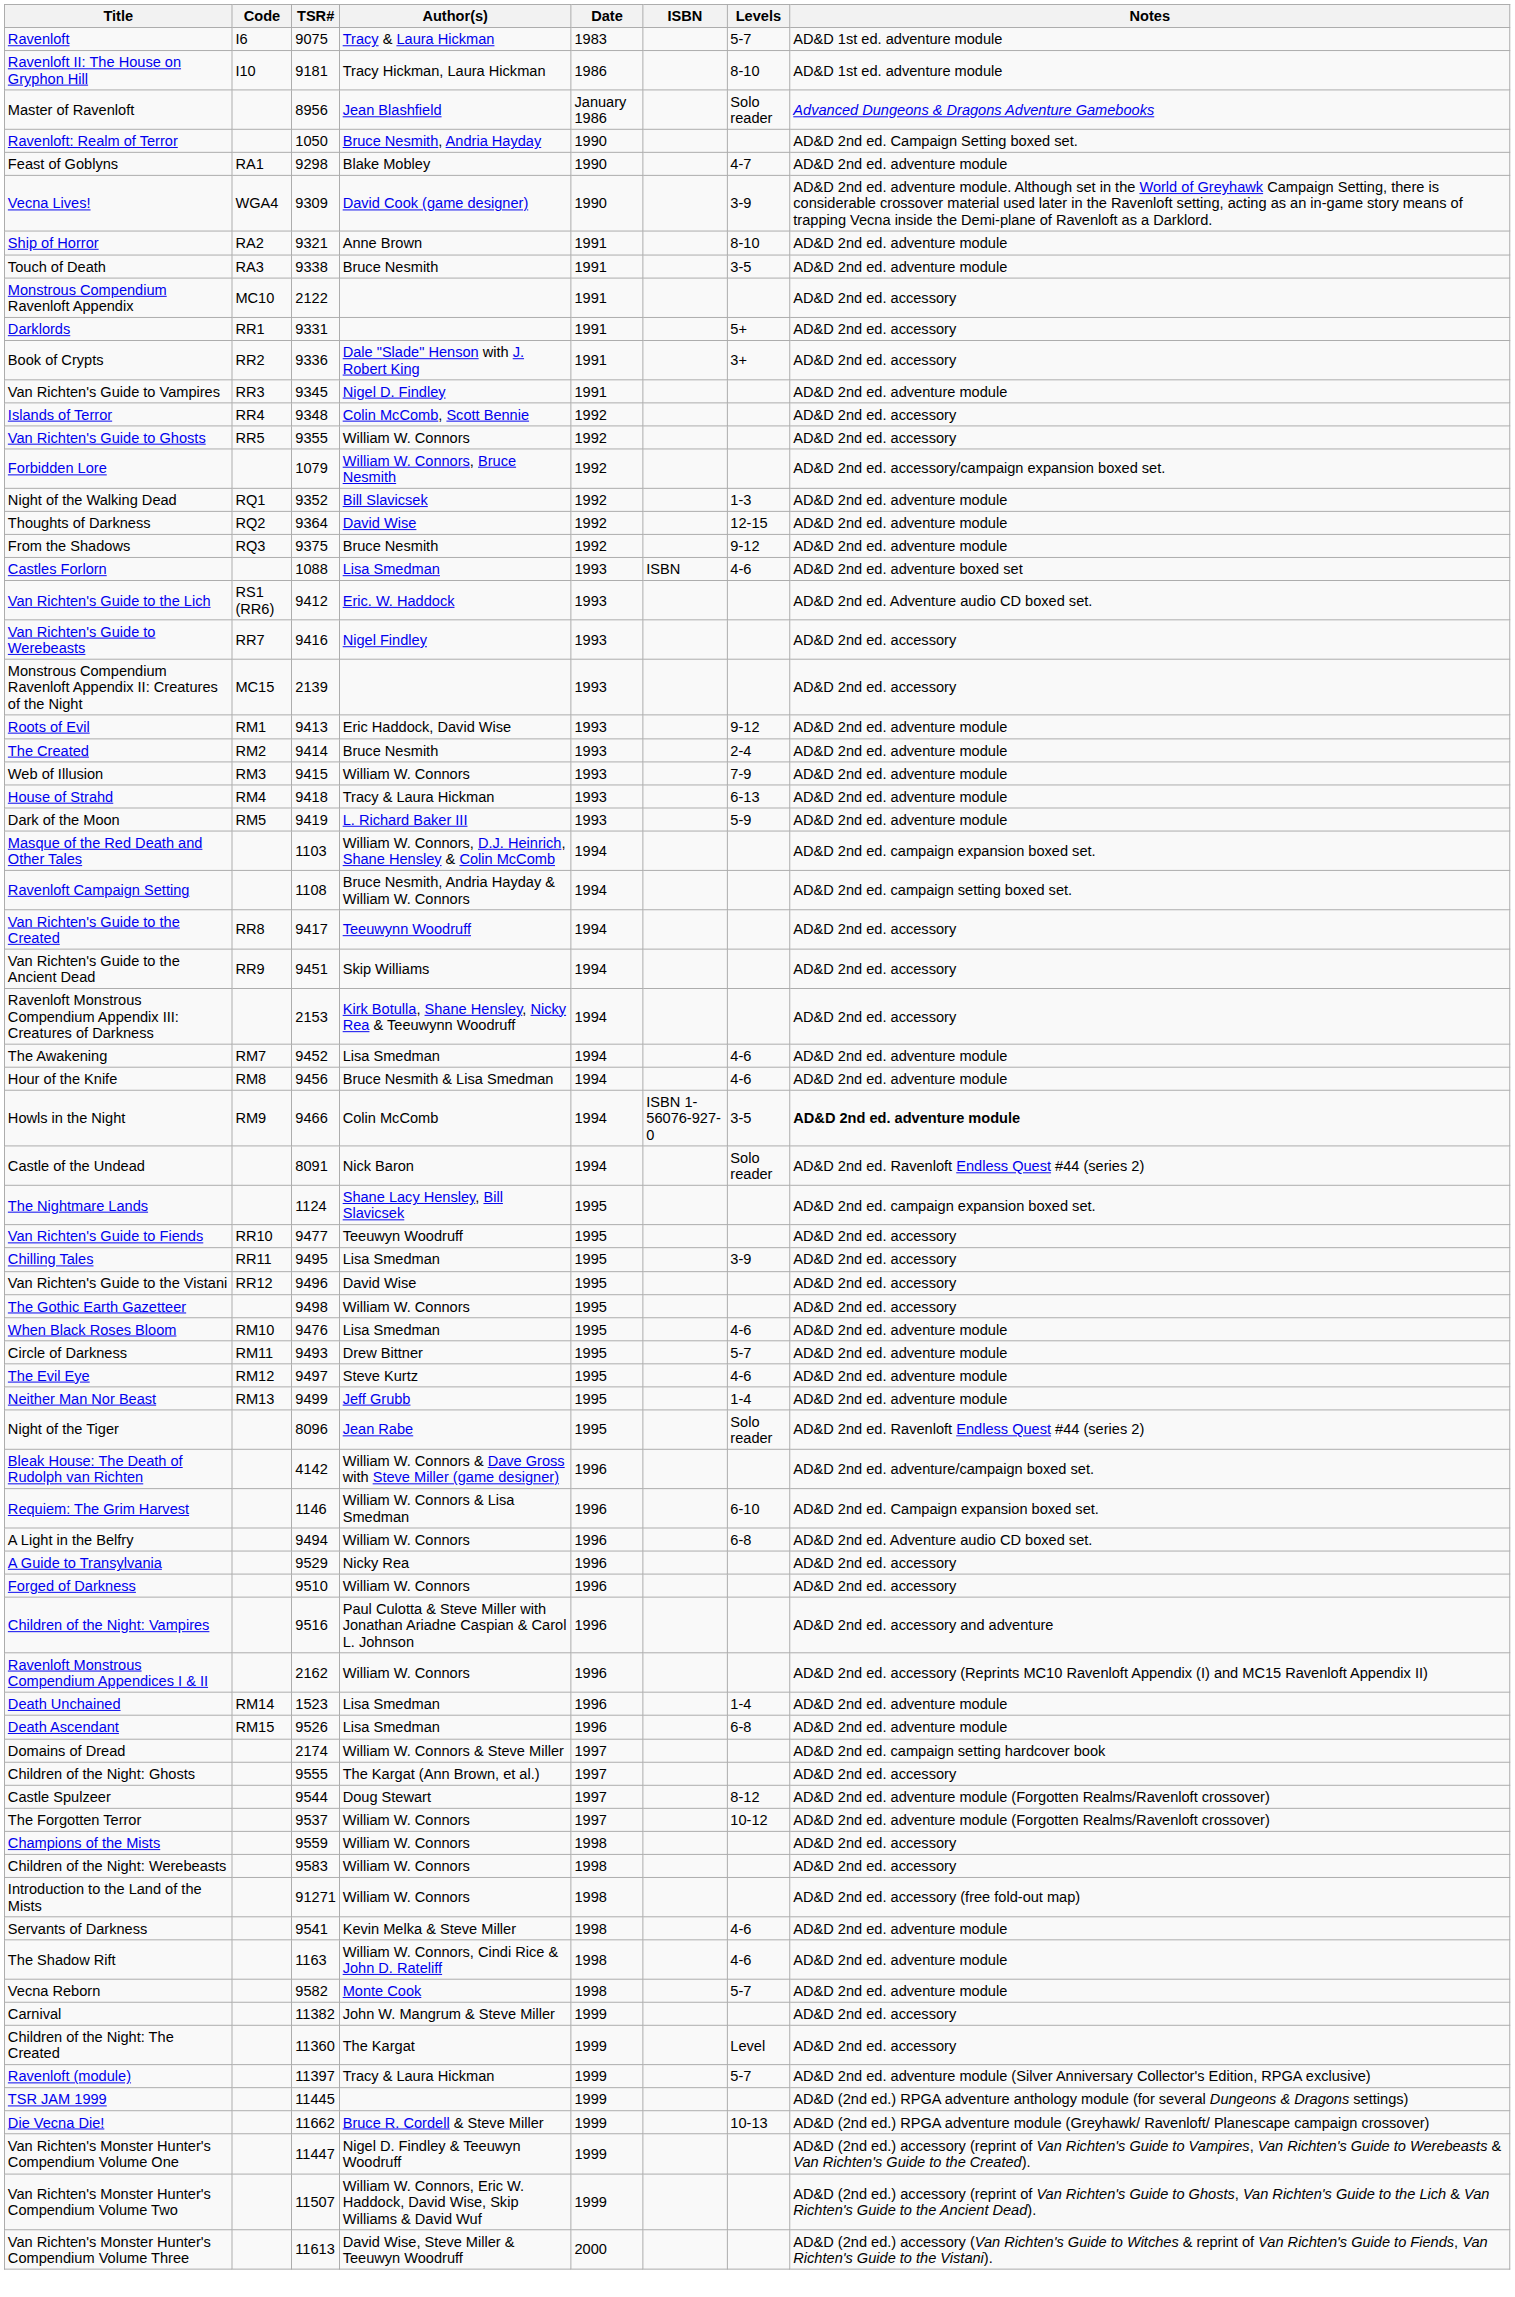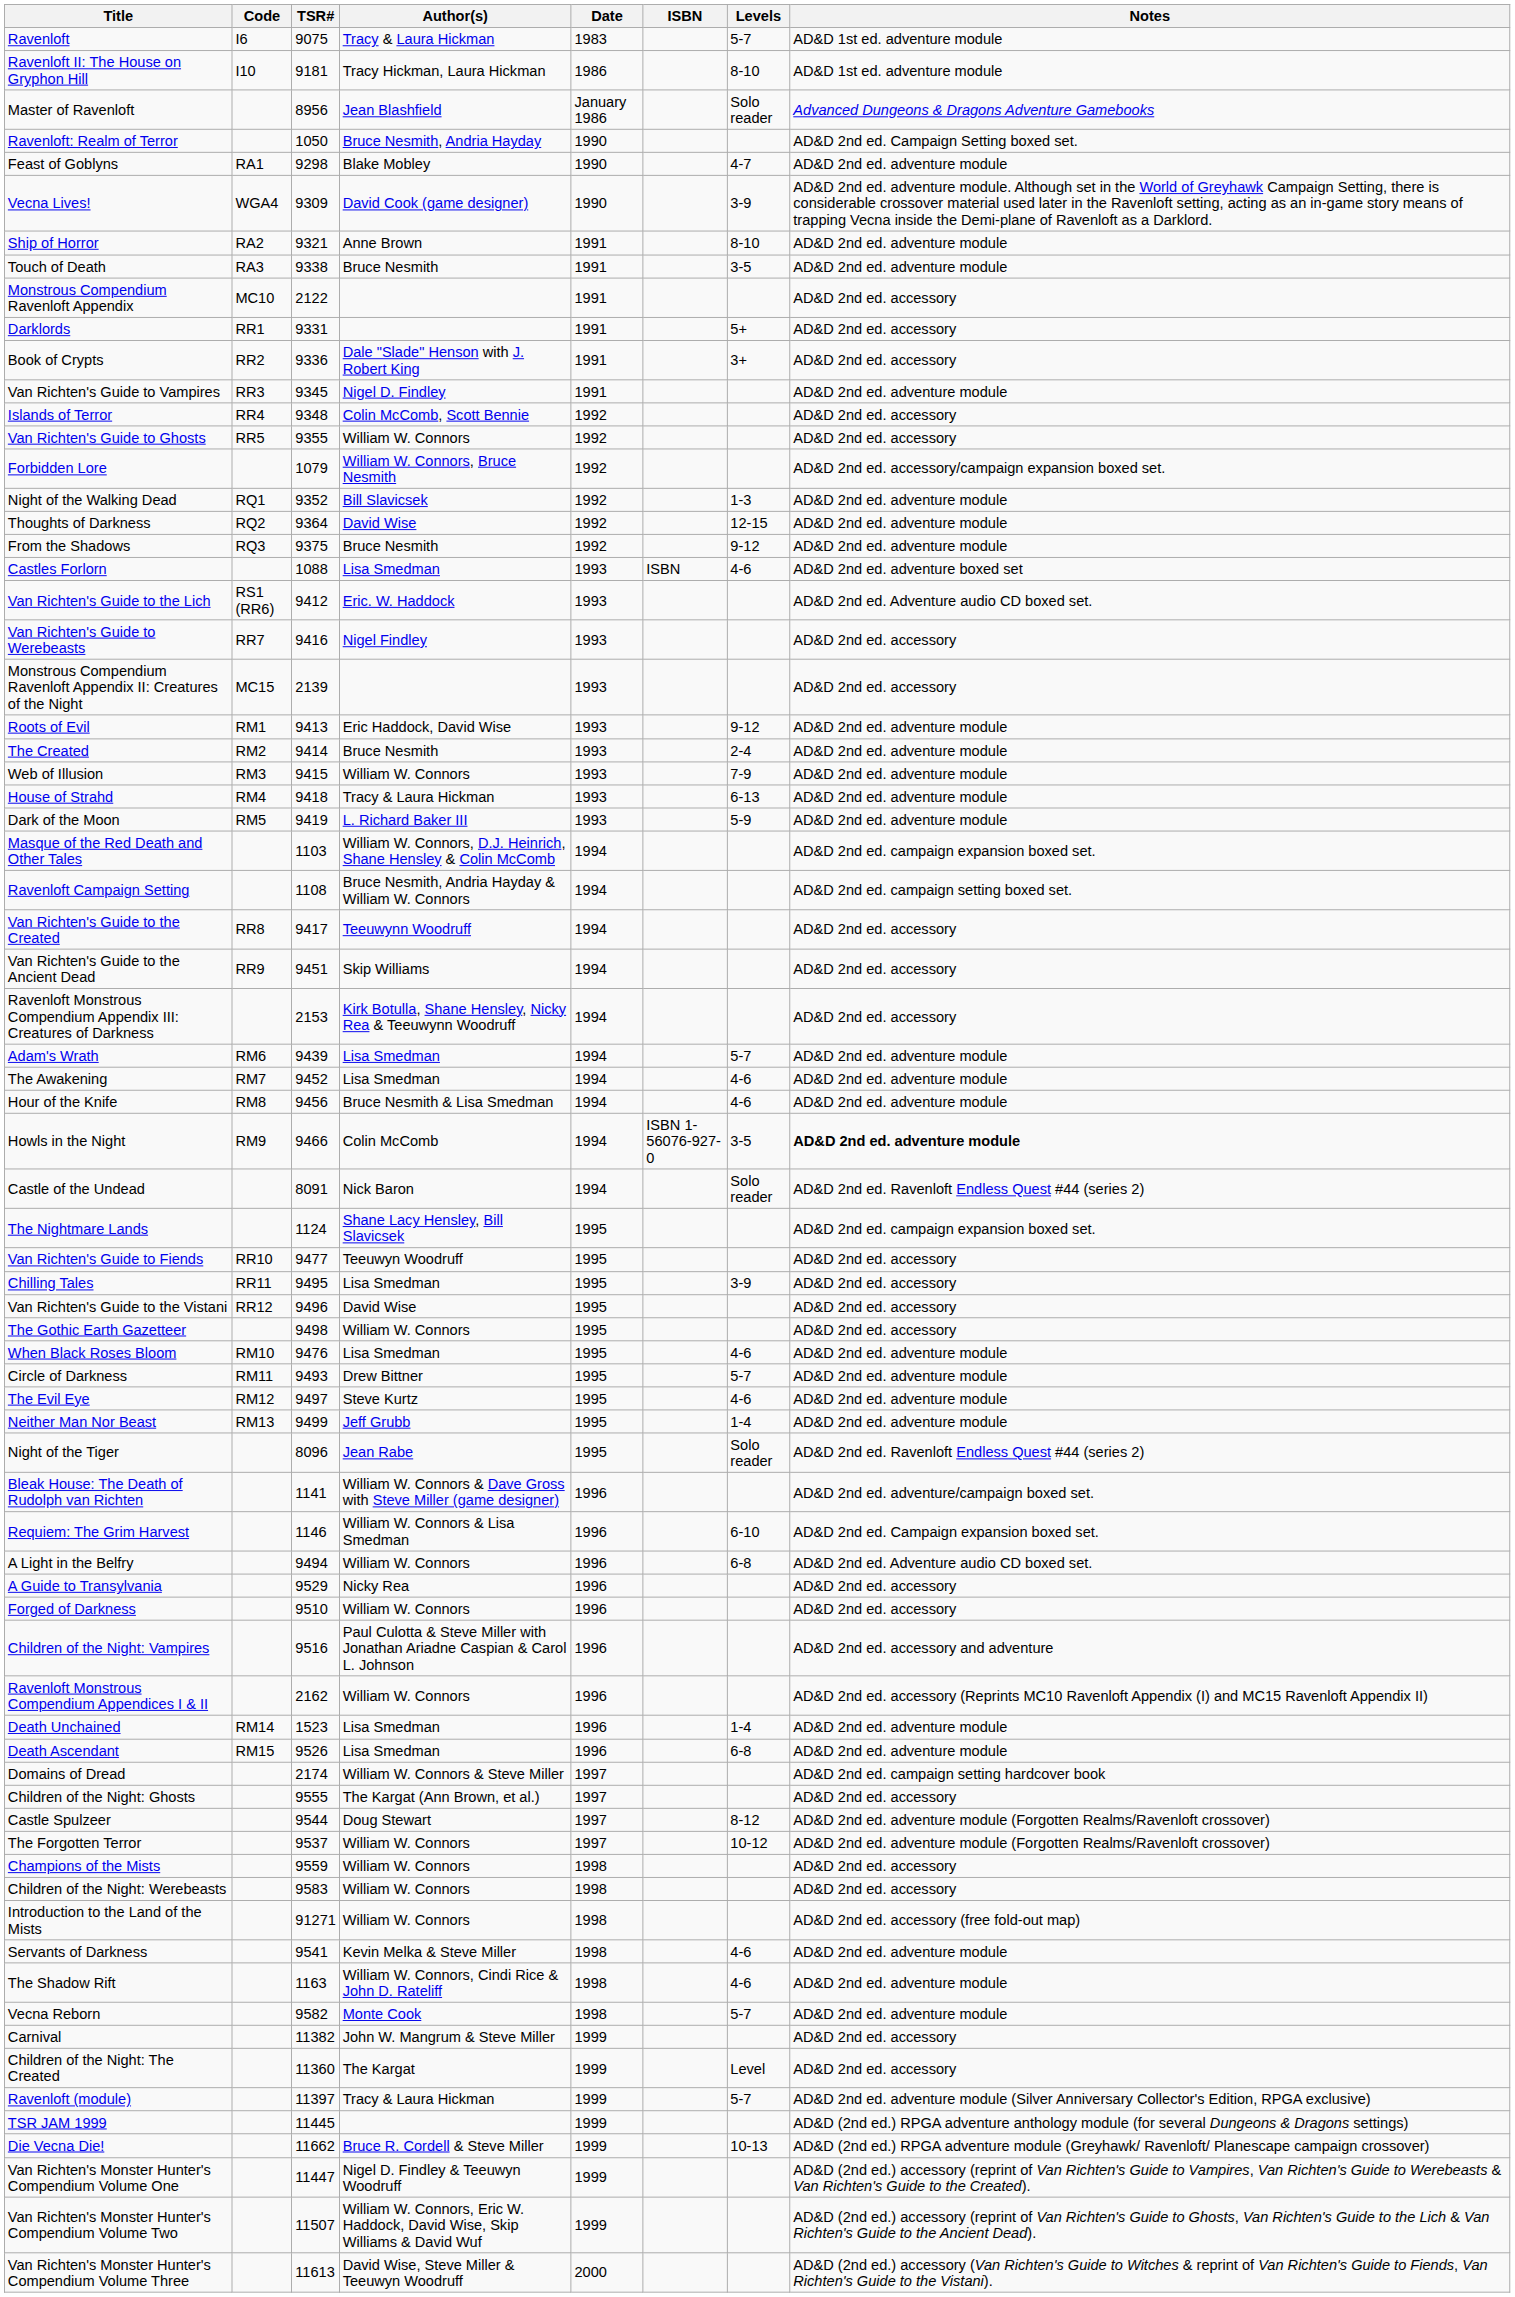+ row: (53, 1056)
(312, 1469) 4142 -> (311, 1492) 1141
